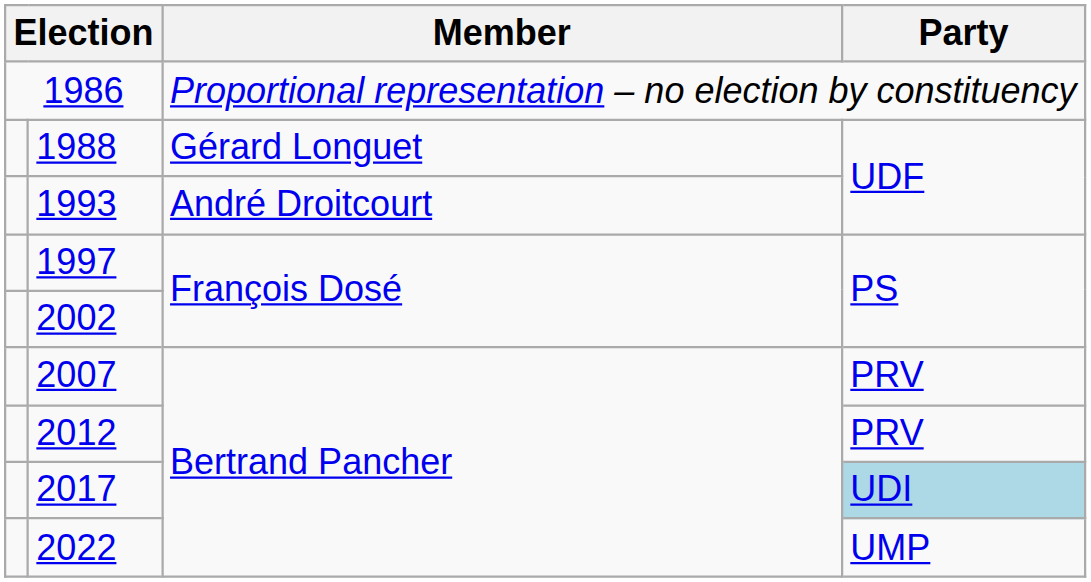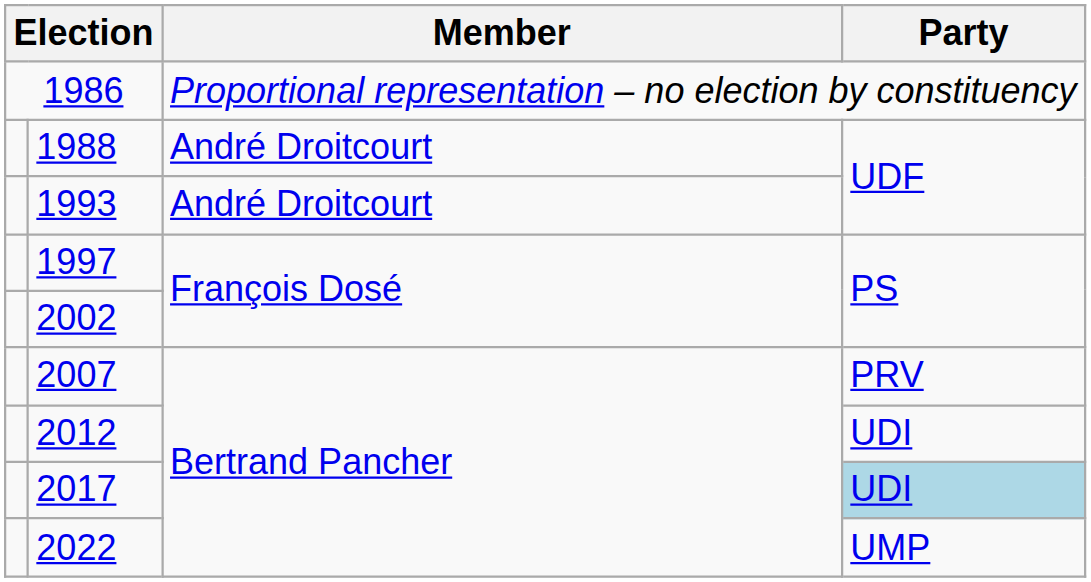(296, 147) Gérard Longuet -> (301, 147) André Droitcourt
(887, 432) PRV -> (881, 432) UDI
